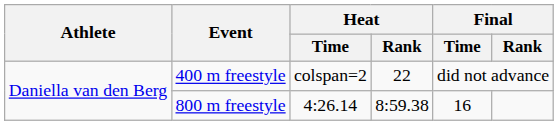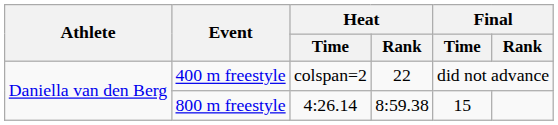(462, 105) 16 -> (462, 105) 15
